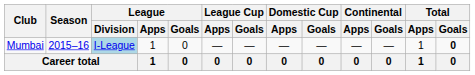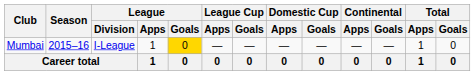(114, 45) lightblue background -> (114, 45) no background
(185, 45) no background -> (185, 45) gold background
(453, 45) bold -> (453, 45) normal
